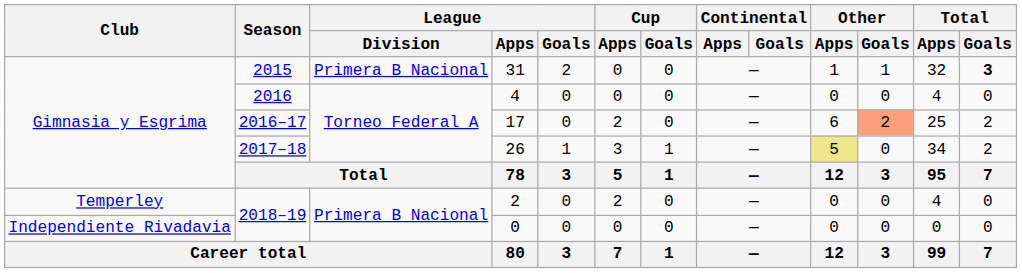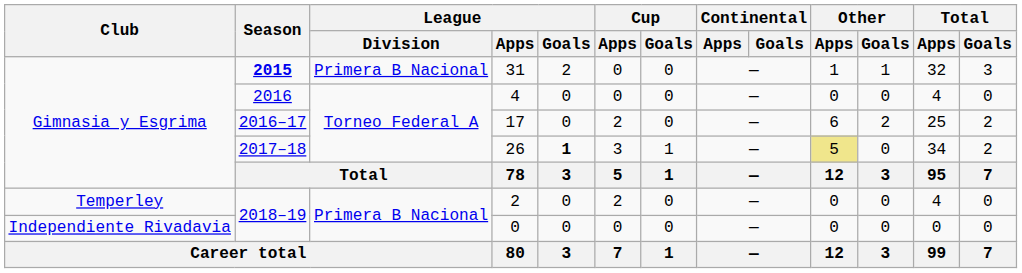(272, 70) normal -> (272, 70) bold
(988, 70) bold -> (988, 70) normal
(885, 123) lightsalmon background -> (885, 123) no background
(566, 149) normal -> (566, 149) bold
